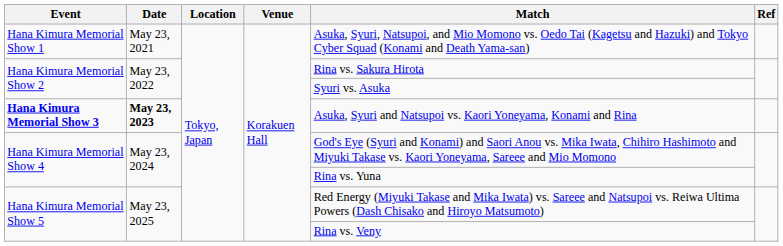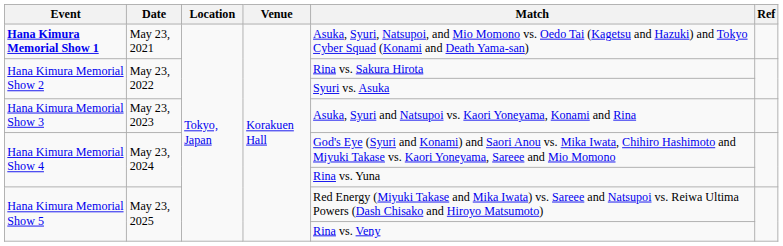(65, 41) normal -> (53, 41) bold
(53, 115) bold -> (65, 115) normal
(150, 115) bold -> (150, 115) normal
